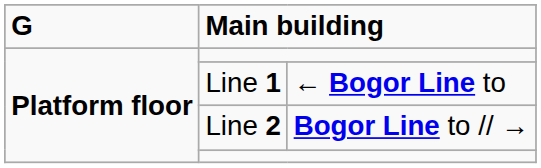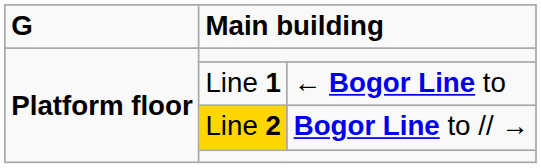(243, 127) no background -> (243, 127) gold background
